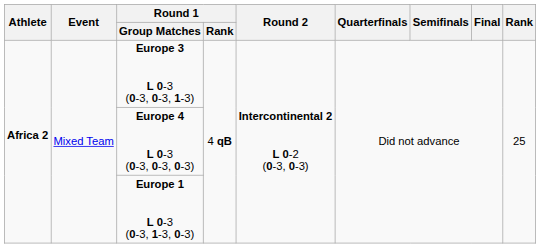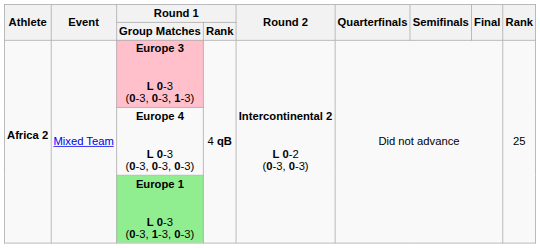(160, 74) no background -> (160, 74) pink background
(160, 209) no background -> (160, 209) lightgreen background
